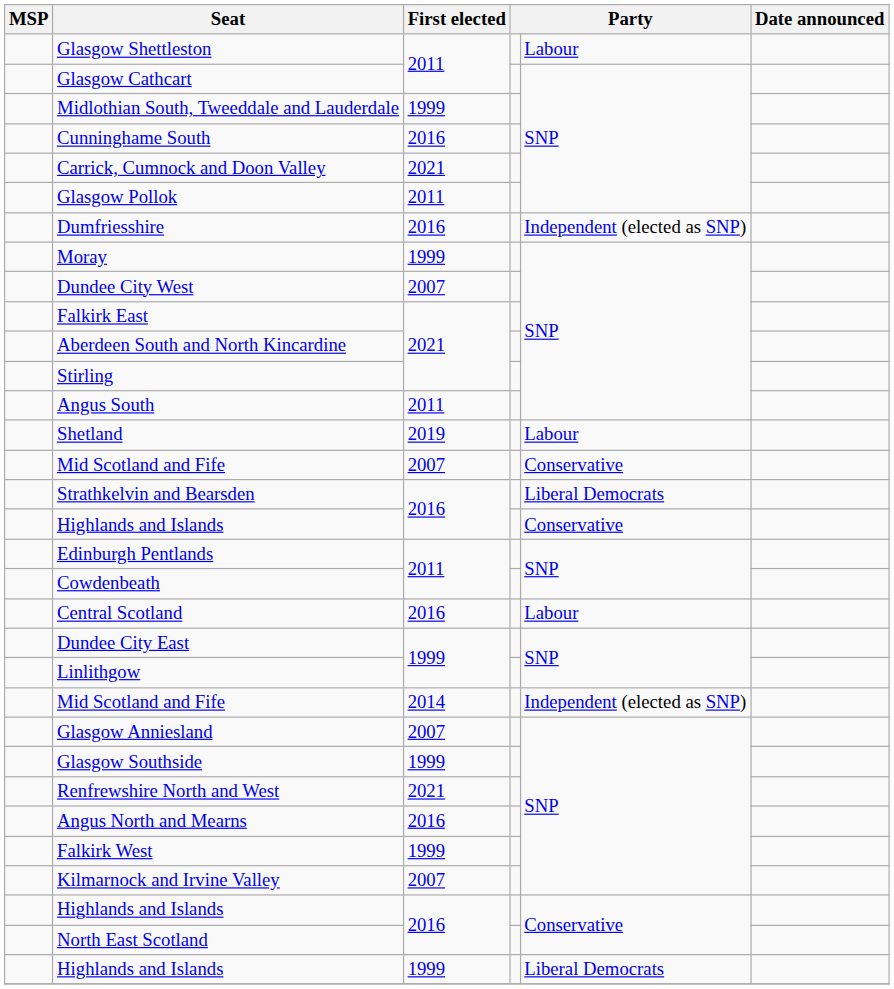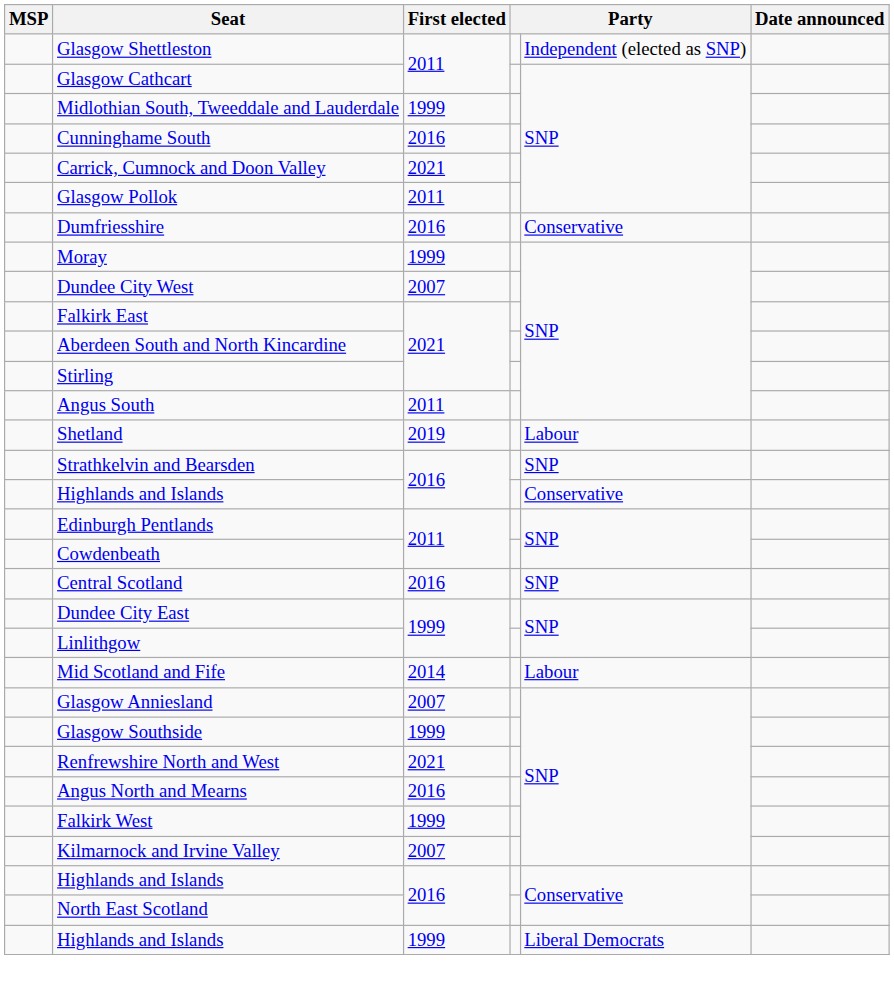(551, 49) Labour -> (635, 49) Independent (elected as SNP)
(635, 227) Independent (elected as SNP) -> (574, 227) Conservative
- row: (141, 464)
(594, 494) Liberal Democrats -> (541, 464) SNP
(551, 613) Labour -> (541, 583) SNP
(635, 702) Independent (elected as SNP) -> (551, 672) Labour
